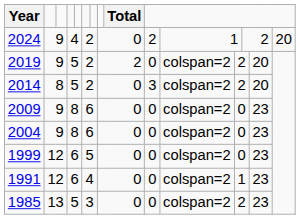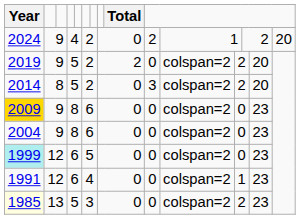(24, 109) no background -> (24, 109) gold background
(24, 156) no background -> (24, 156) paleturquoise background
(24, 202) no background -> (24, 202) lightyellow background
